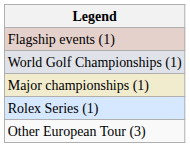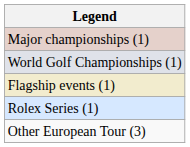(61, 39) Flagship events (1) -> (78, 39) Major championships (1)
(78, 85) Major championships (1) -> (61, 85) Flagship events (1)
